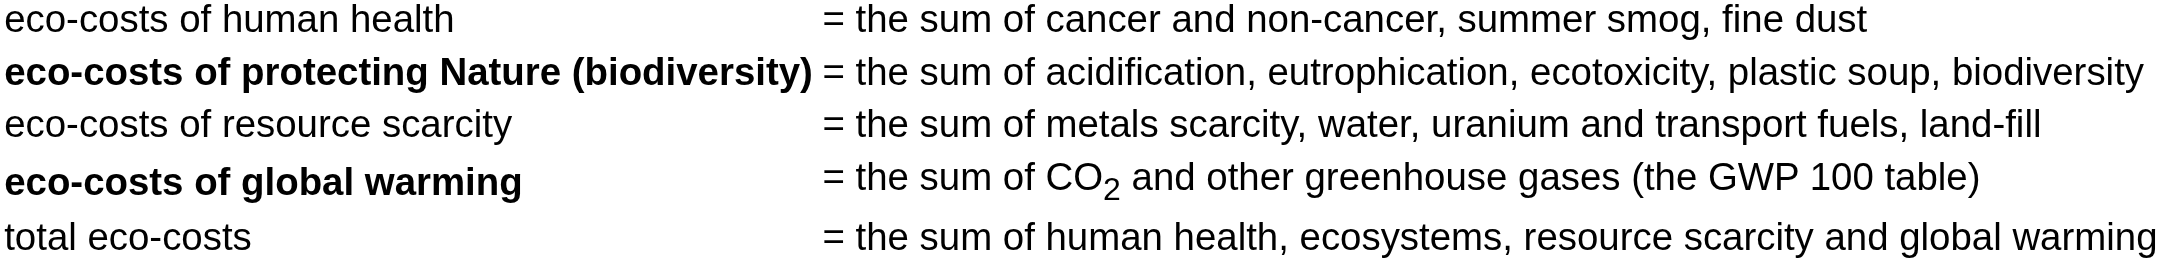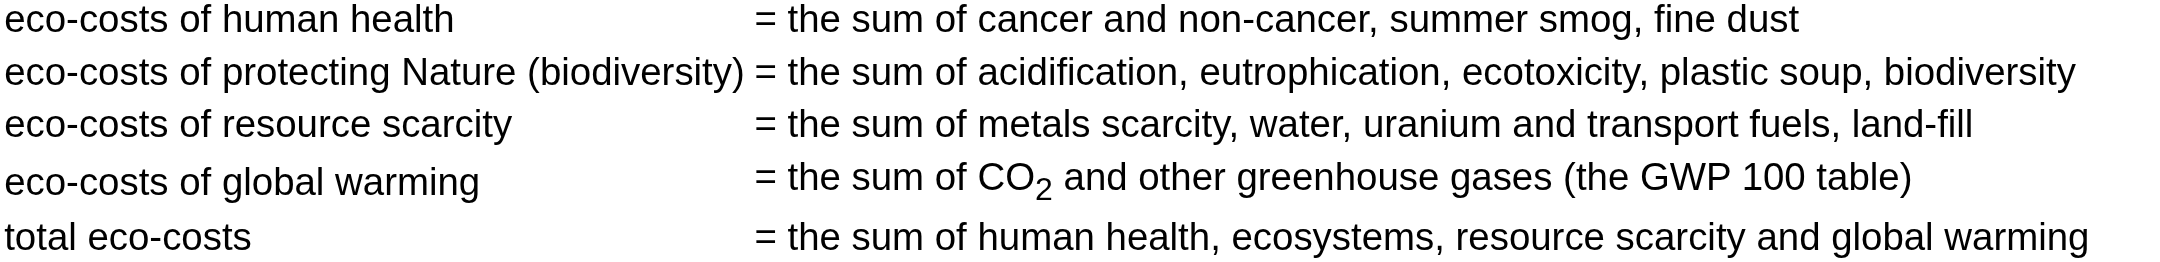(409, 71) bold -> (374, 71) normal
(263, 181) bold -> (242, 181) normal
